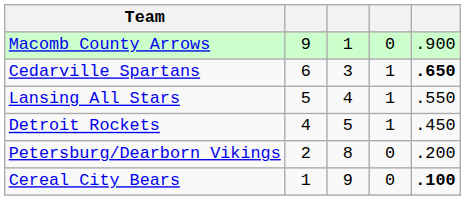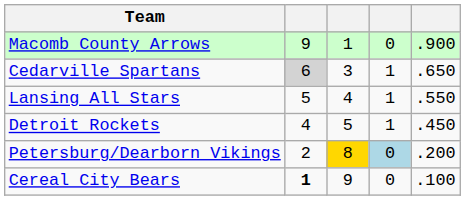(306, 73) no background -> (306, 73) lightgrey background
(435, 73) bold -> (435, 73) normal
(348, 154) no background -> (348, 154) gold background
(390, 154) no background -> (390, 154) lightblue background
(306, 181) normal -> (306, 181) bold
(435, 181) bold -> (435, 181) normal
